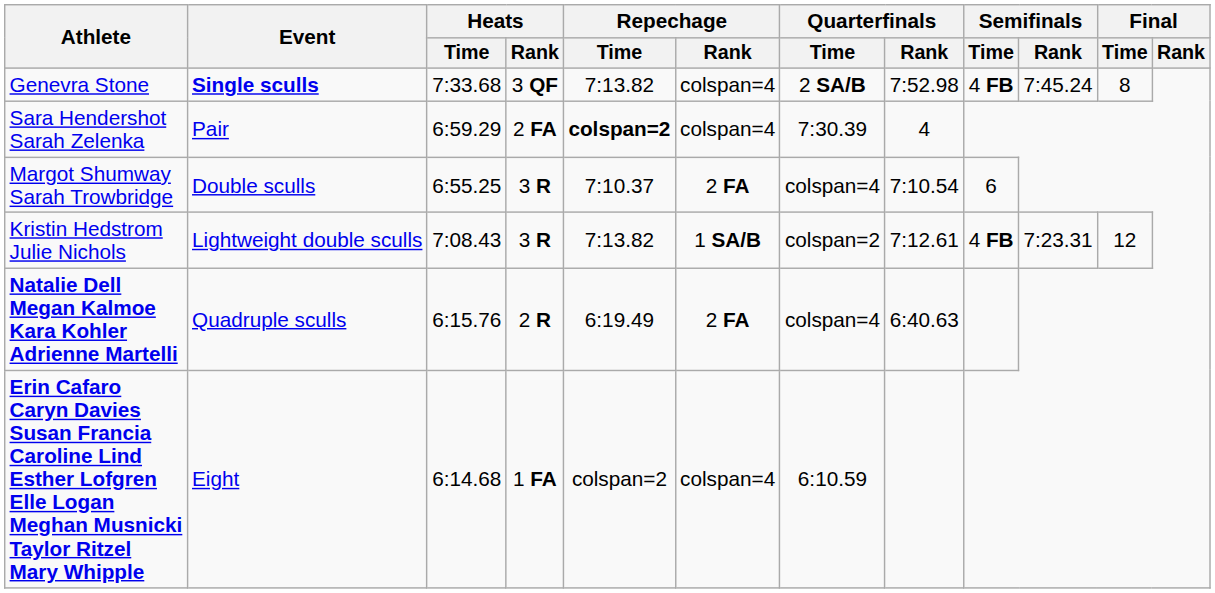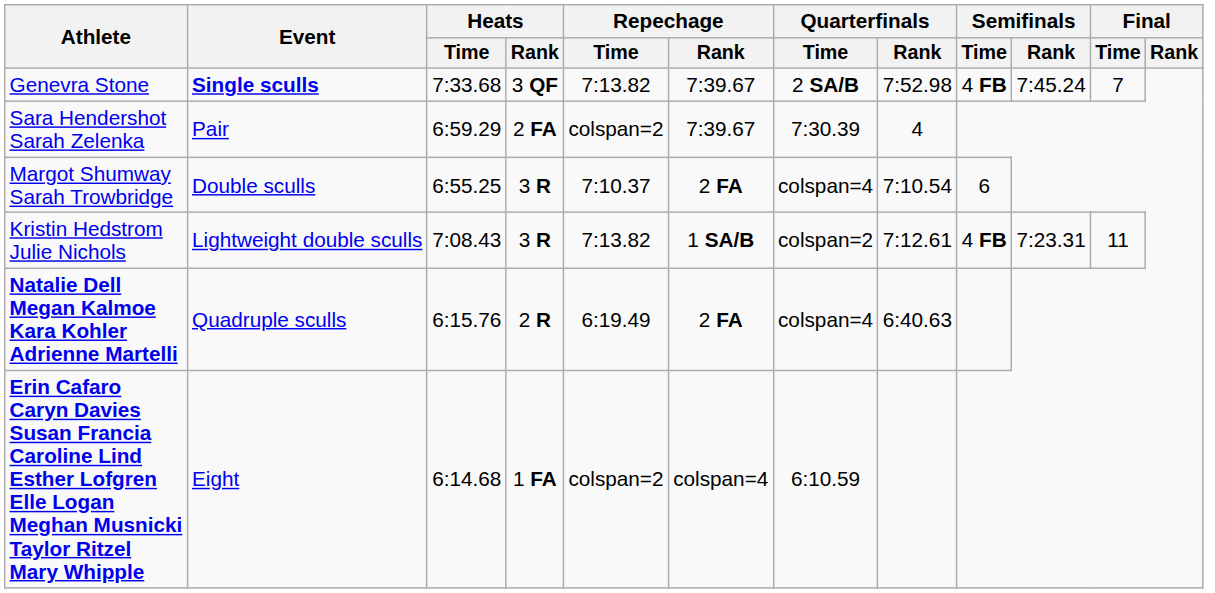(728, 85) colspan=4 -> (721, 85) 7:39.67
(1125, 85) 8 -> (1118, 85) 7
(619, 129) bold -> (616, 129) normal
(728, 129) colspan=4 -> (721, 129) 7:39.67
(1125, 241) 12 -> (1118, 241) 11
